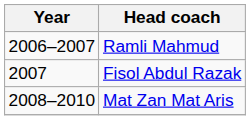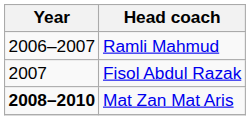(52, 100) normal -> (52, 100) bold
